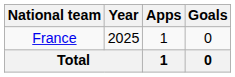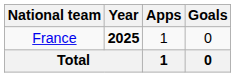(124, 38) normal -> (124, 38) bold
